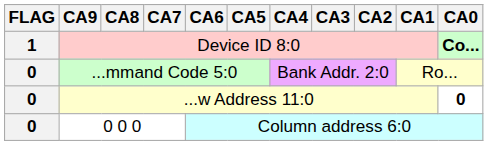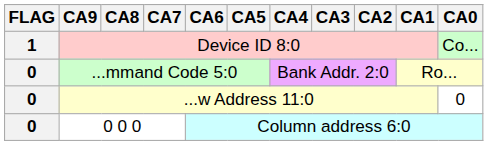(461, 45) bold -> (460, 45) normal
(461, 99) bold -> (460, 99) normal
